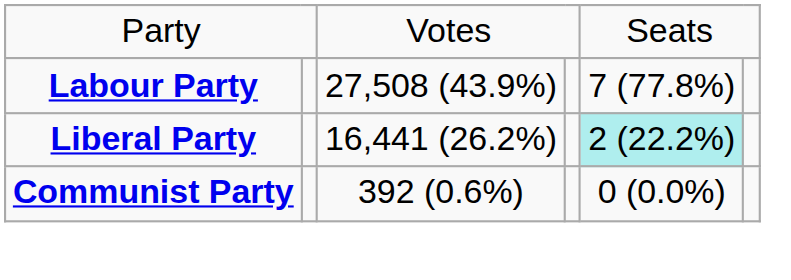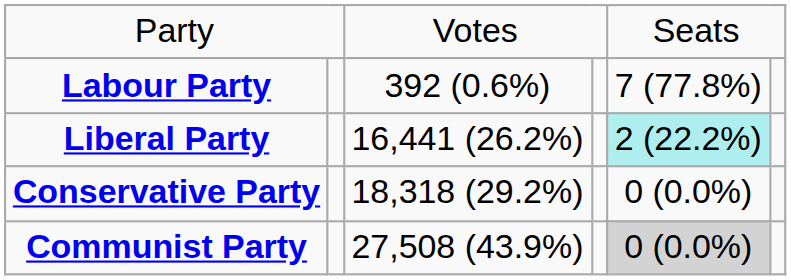(441, 85) 27,508 (43.9%) -> (467, 85) 392 (0.6%)
+ row: (167, 192)
(441, 192) 392 (0.6%) -> (467, 246) 27,508 (43.9%)
(662, 192) no background -> (688, 246) lightgrey background
